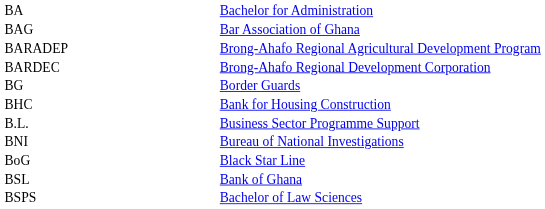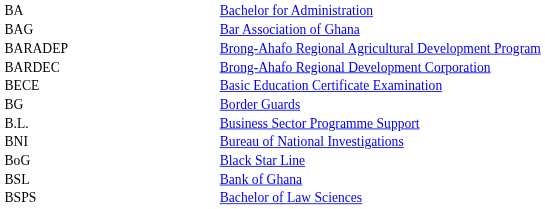+ row: (22, 86)
- row: (19, 104)
